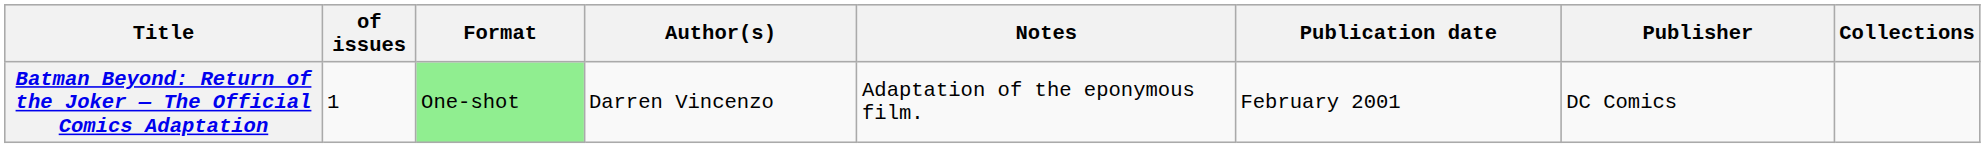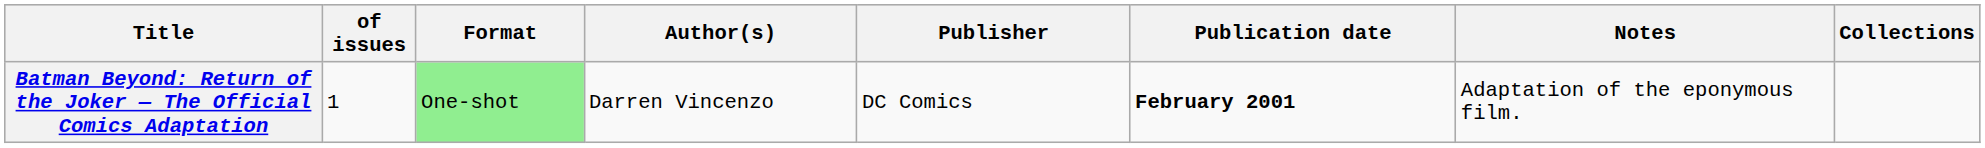columns swapped: (1698, 33) <-> (1046, 33)
(1321, 102) normal -> (1215, 102) bold
